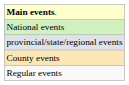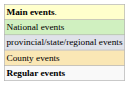(34, 73) normal -> (36, 73) bold
